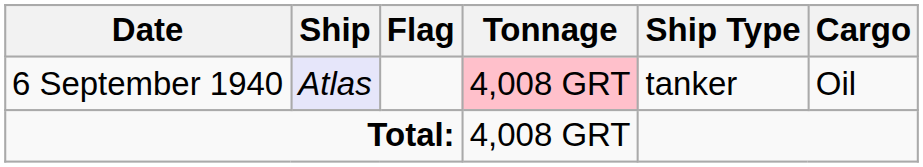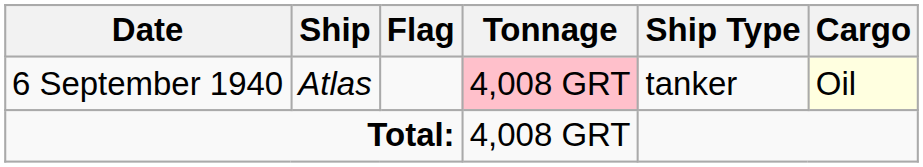(335, 82) lavender background -> (335, 82) no background
(836, 82) no background -> (836, 82) lightyellow background
